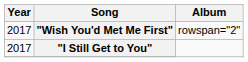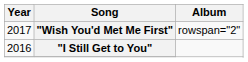(19, 48) 2017 -> (19, 48) 2016
